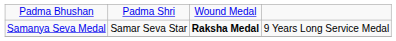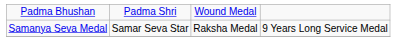(225, 28) bold -> (225, 28) normal
